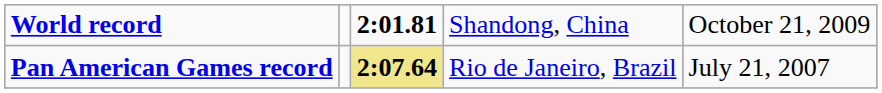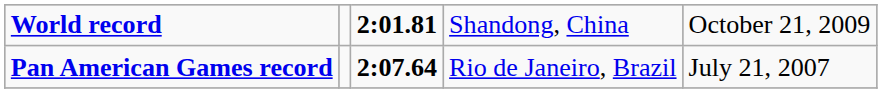(397, 66) khaki background -> (397, 66) no background
